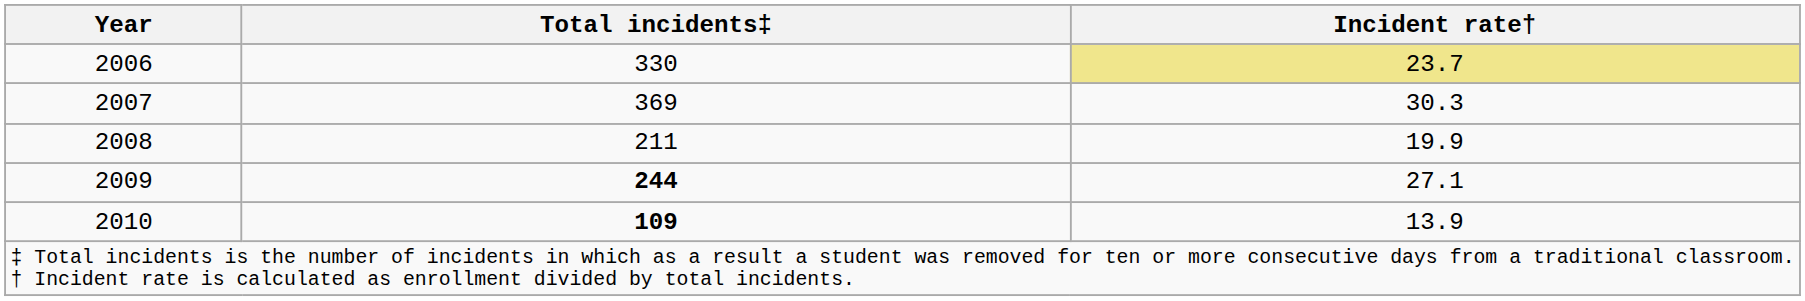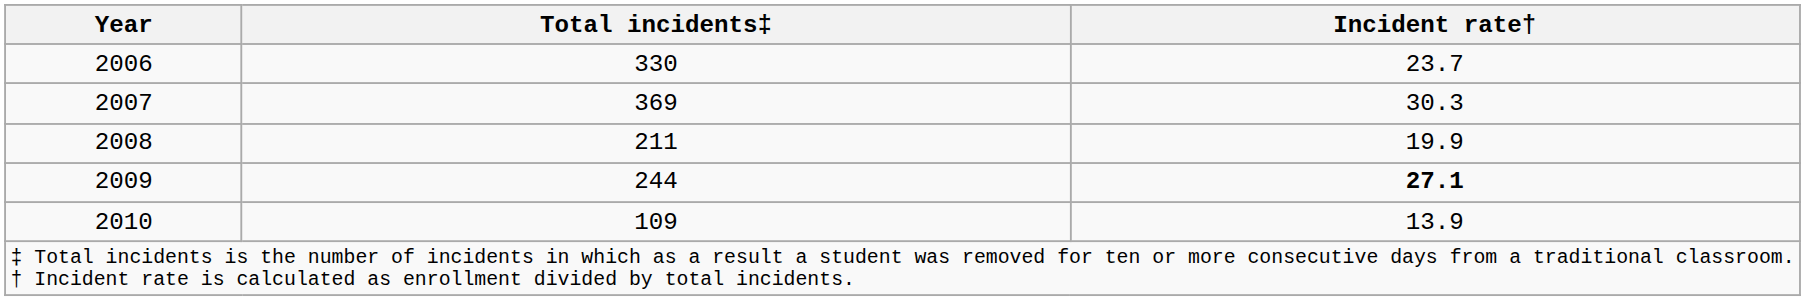(1435, 64) khaki background -> (1435, 64) no background
(656, 182) bold -> (656, 182) normal
(1435, 182) normal -> (1435, 182) bold
(656, 222) bold -> (656, 222) normal
